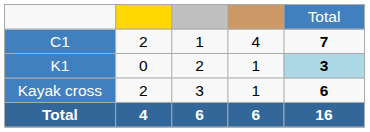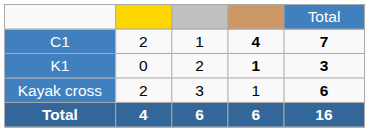(256, 42) normal -> (256, 42) bold
(256, 66) normal -> (256, 66) bold
(324, 66) lightblue background -> (324, 66) no background
